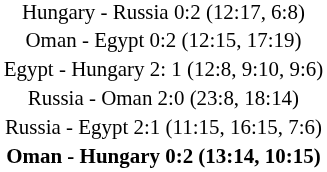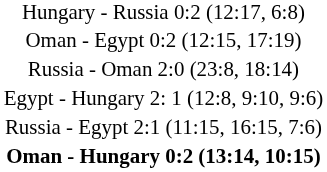(163, 69) Egypt - Hungary 2: 1 (12:8, 9:10, 9:6) -> (163, 69) Russia - Oman 2:0 (23:8, 18:14)
(163, 98) Russia - Oman 2:0 (23:8, 18:14) -> (163, 98) Egypt - Hungary 2: 1 (12:8, 9:10, 9:6)
